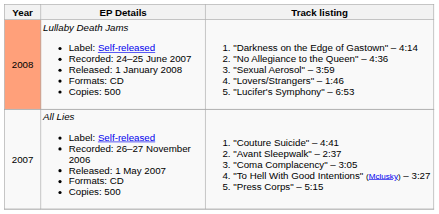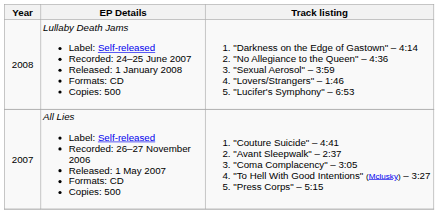(23, 65) lightsalmon background -> (23, 65) no background
